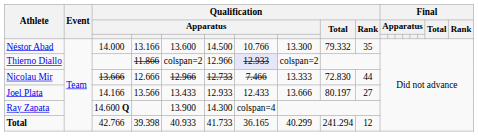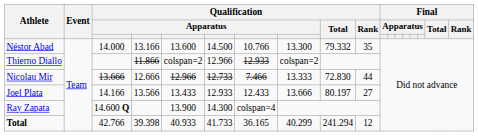(256, 62) lavender background -> (256, 62) no background
